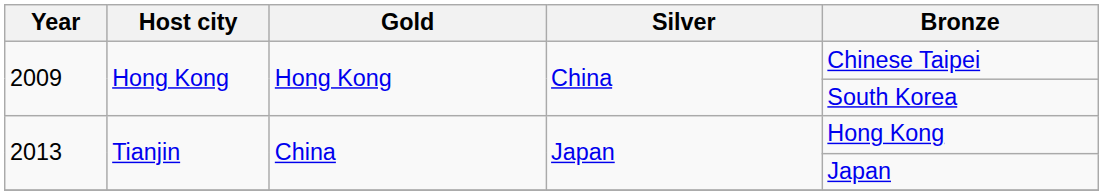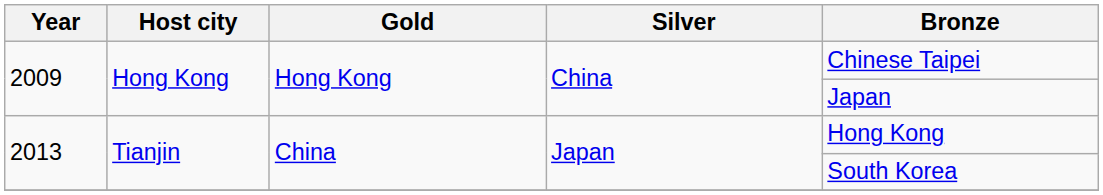(892, 97) South Korea -> (859, 97) Japan
(859, 171) Japan -> (892, 171) South Korea
